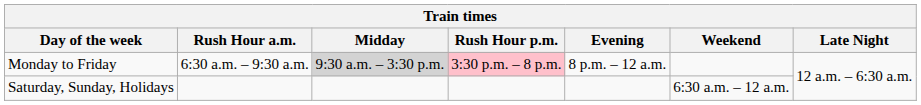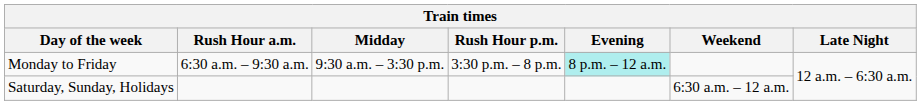(380, 64) lightgrey background -> (380, 64) no background
(506, 64) pink background -> (506, 64) no background
(617, 64) no background -> (617, 64) paleturquoise background
